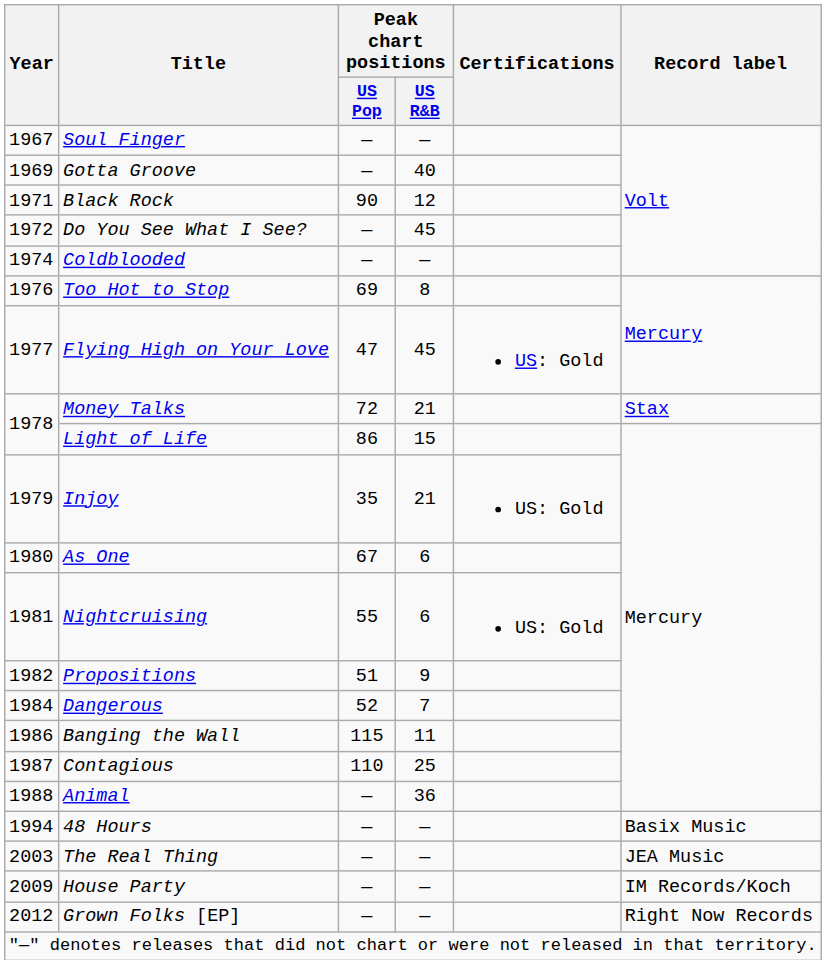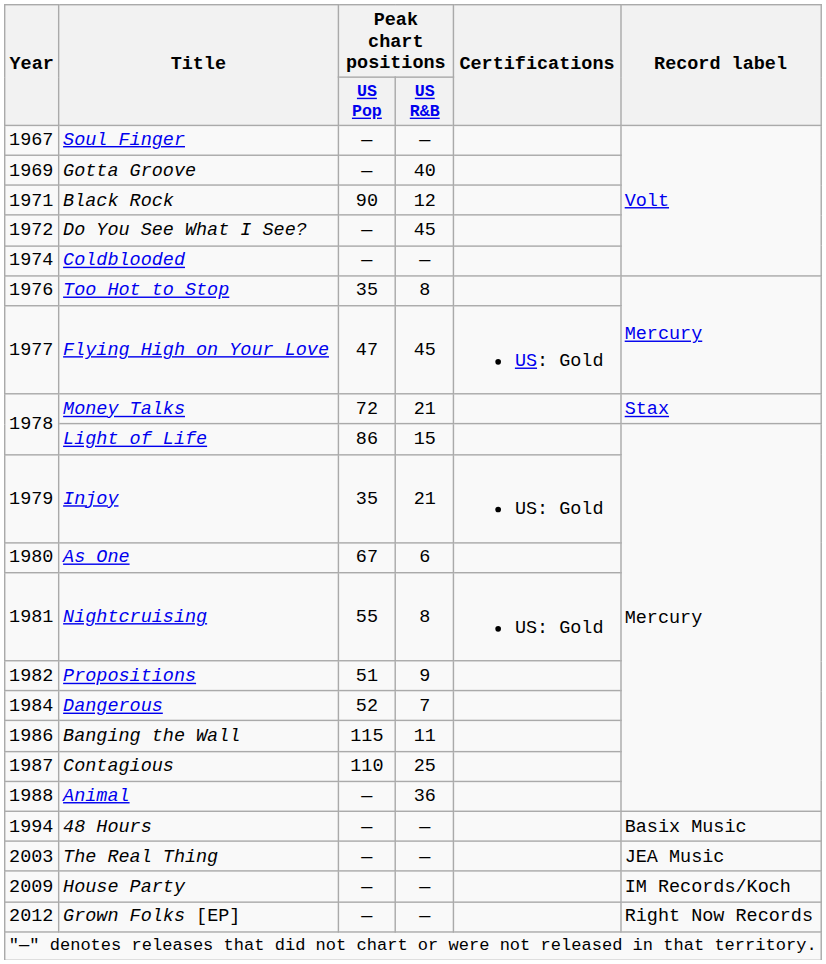(367, 291) 69 -> (367, 291) 35
(425, 617) 6 -> (425, 617) 8
